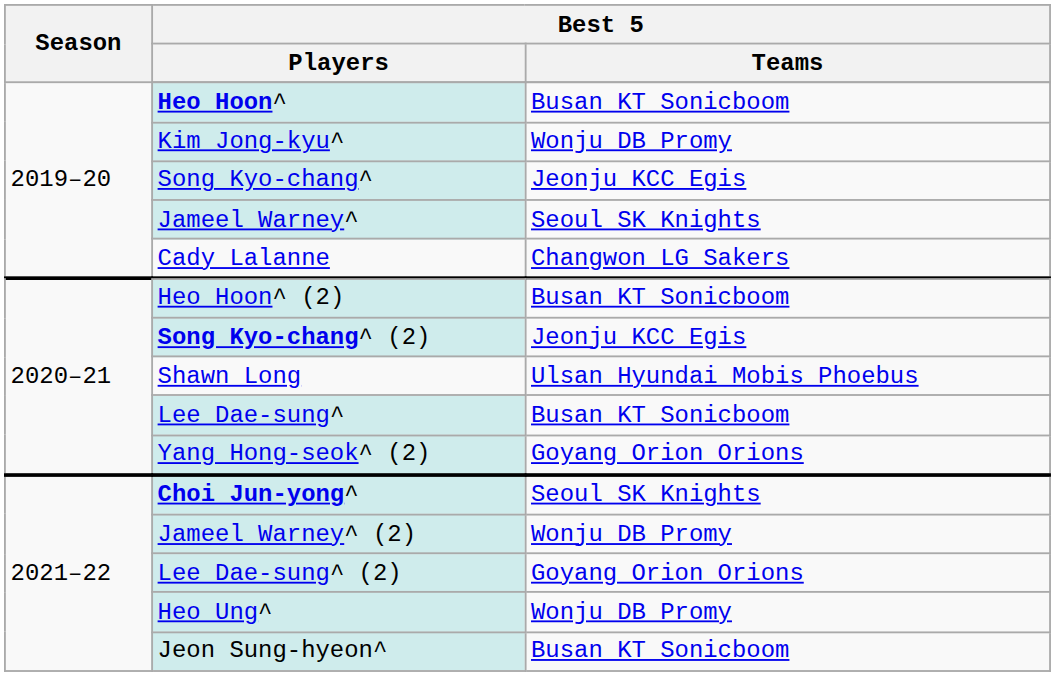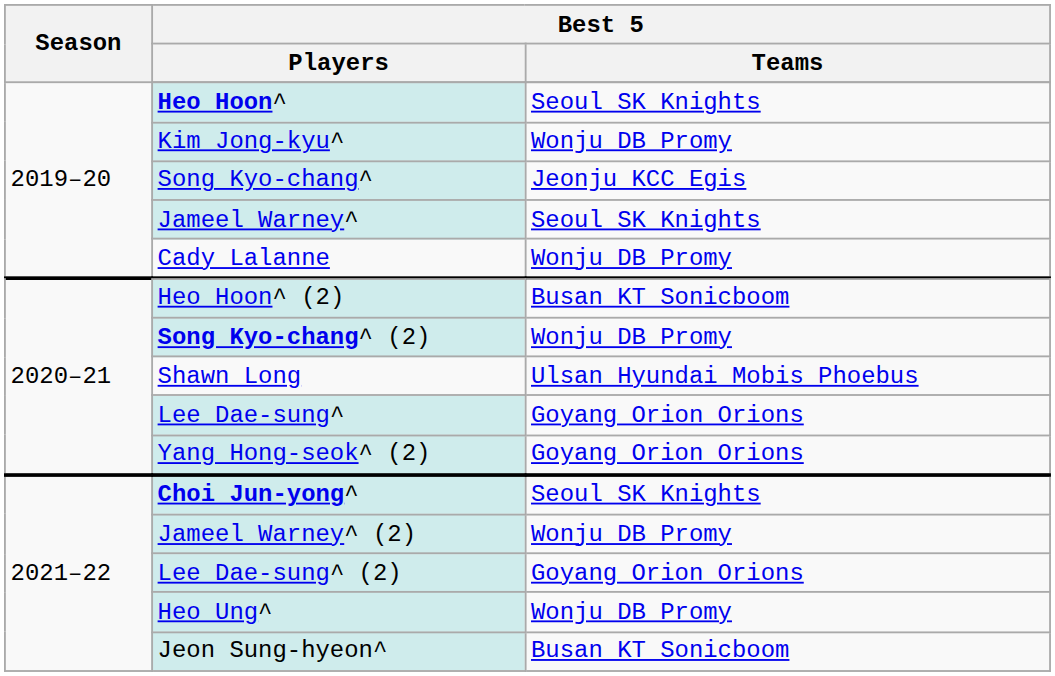(660, 102) Busan KT Sonicboom -> (646, 102) Seoul SK Knights
(660, 258) Changwon LG Sakers -> (631, 258) Wonju DB Promy
(639, 337) Jeonju KCC Egis -> (631, 337) Wonju DB Promy
(660, 415) Busan KT Sonicboom -> (667, 415) Goyang Orion Orions
